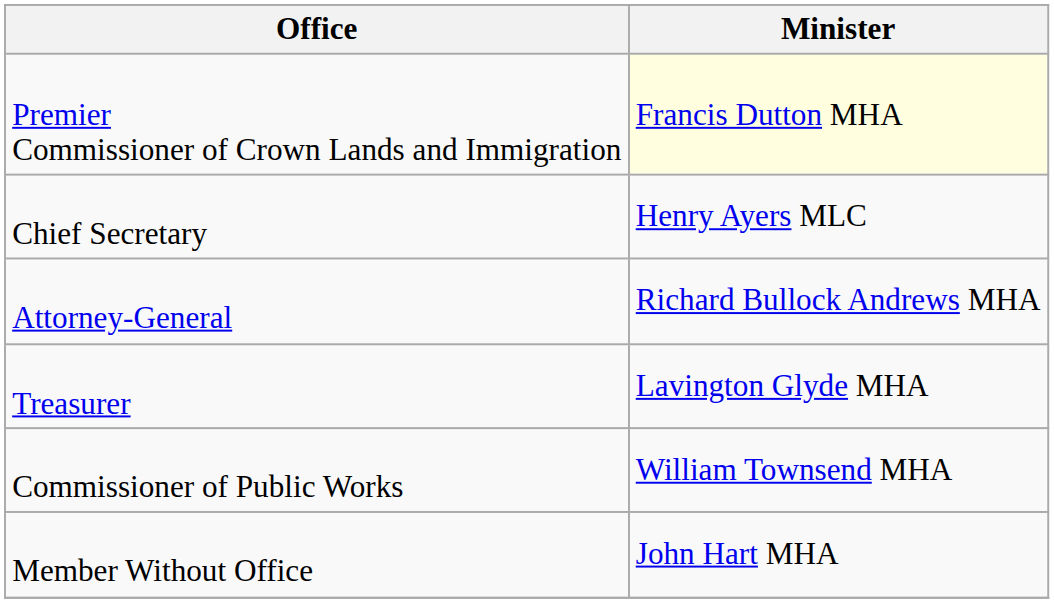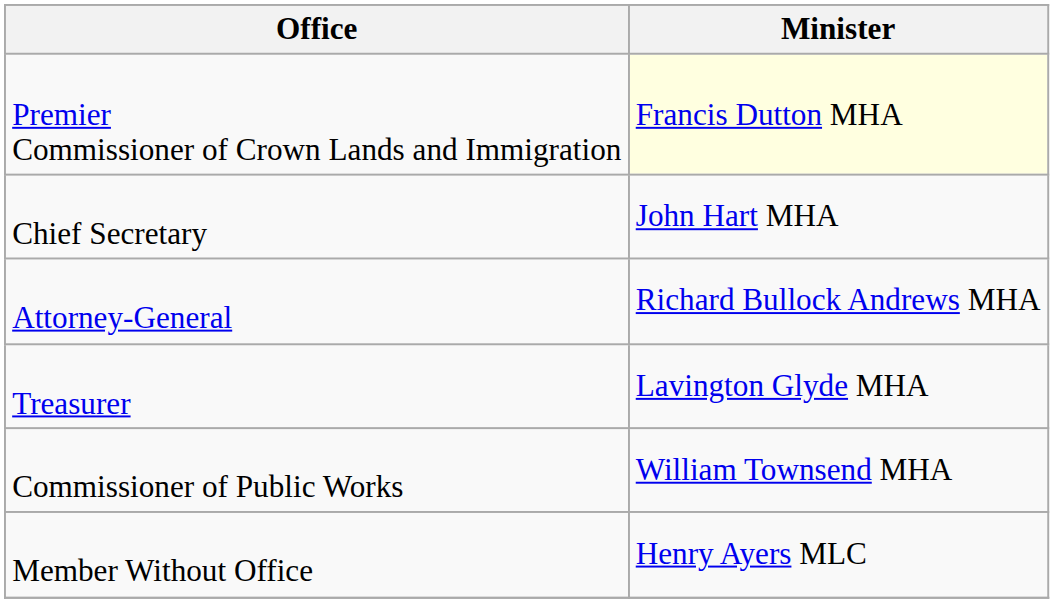(751, 215) Henry Ayers MLC -> (737, 215) John Hart MHA
(737, 554) John Hart MHA -> (751, 554) Henry Ayers MLC
